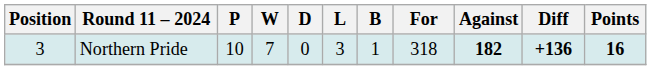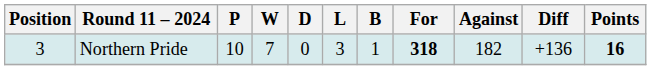(424, 48) normal -> (424, 48) bold
(489, 48) bold -> (489, 48) normal
(553, 48) bold -> (553, 48) normal
